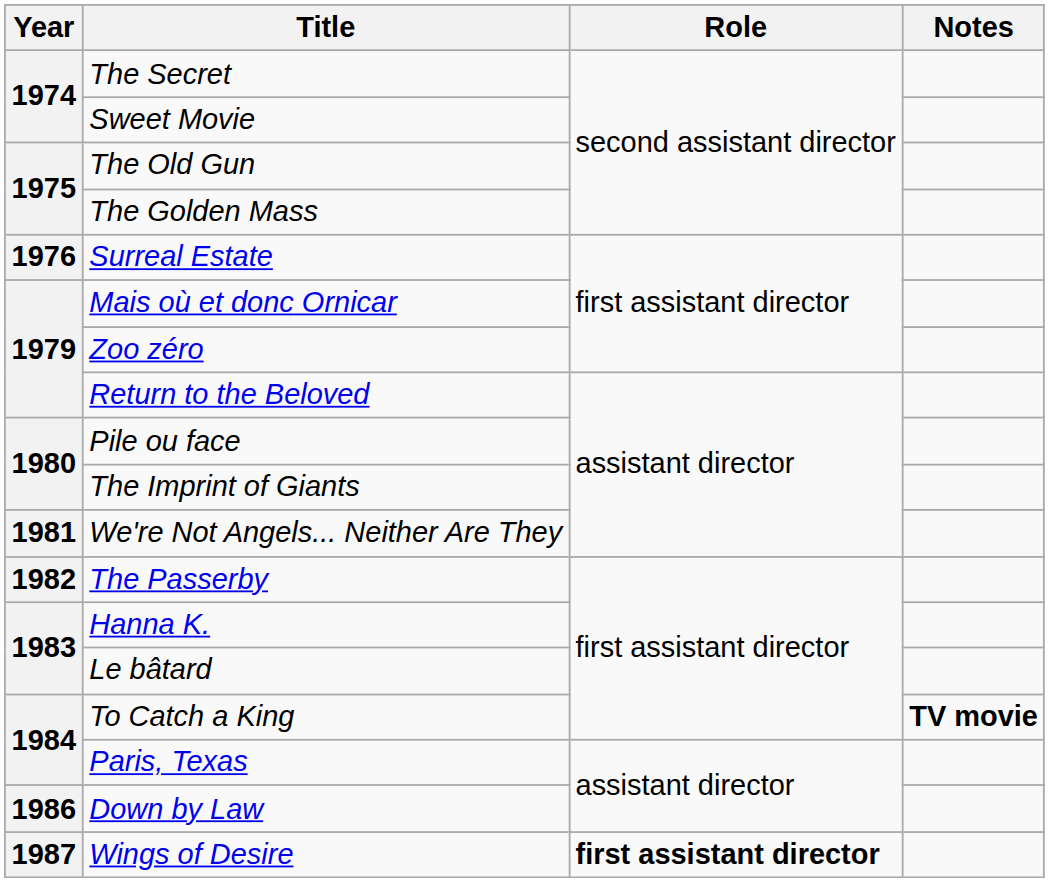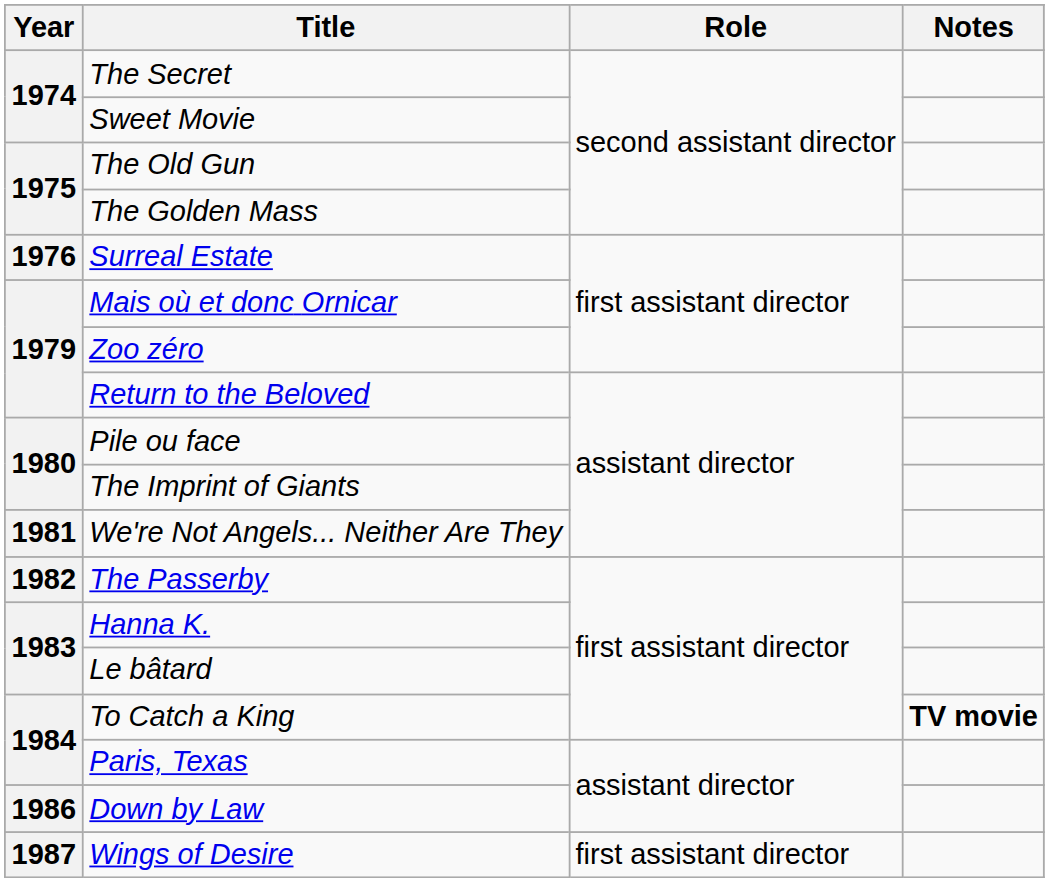(728, 854) bold -> (712, 854) normal
